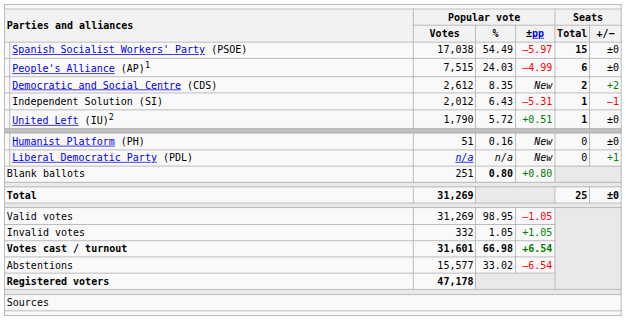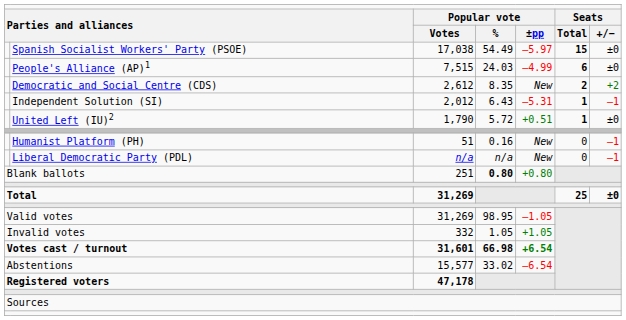(613, 141) ±0 -> (613, 141) –1
(613, 158) +1 -> (613, 158) –1
